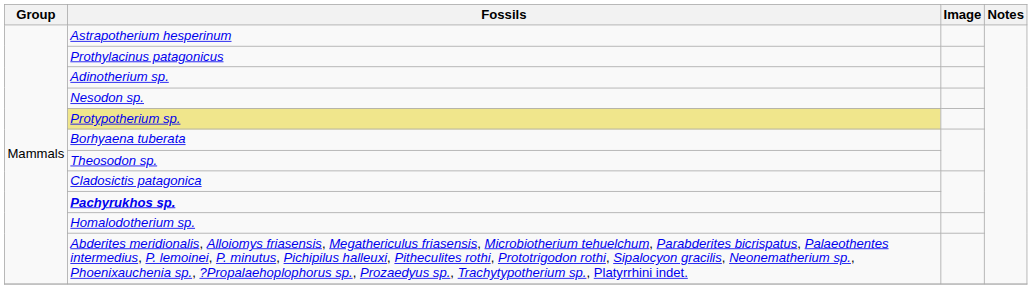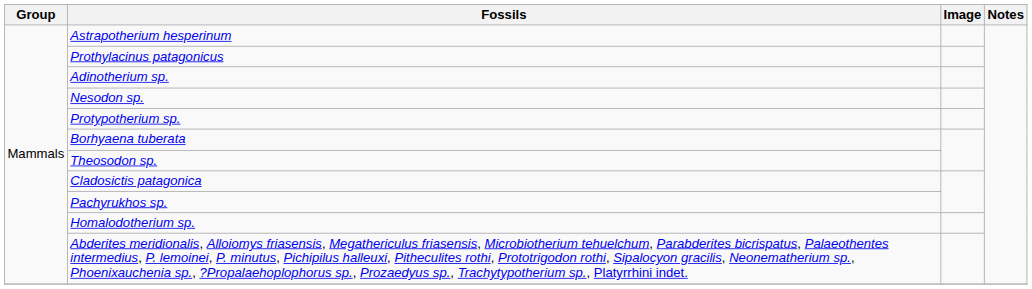(125, 118) khaki background -> (125, 118) no background
(123, 202) bold -> (119, 202) normal
